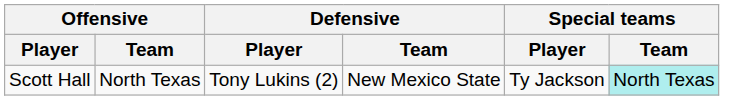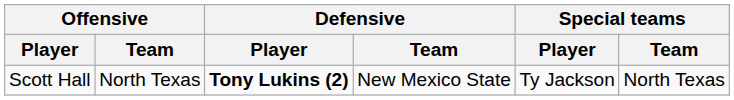(274, 79) normal -> (279, 79) bold
(664, 79) paleturquoise background -> (674, 79) no background
